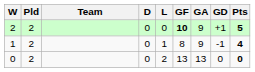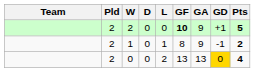columns swapped: (90, 12) <-> (13, 12)
(240, 43) 4 -> (240, 43) 2
(220, 59) no background -> (220, 59) gold background
(240, 59) 0 -> (240, 59) 4
